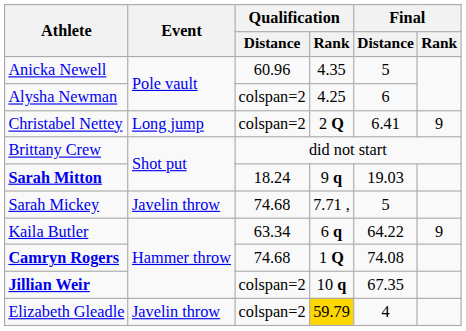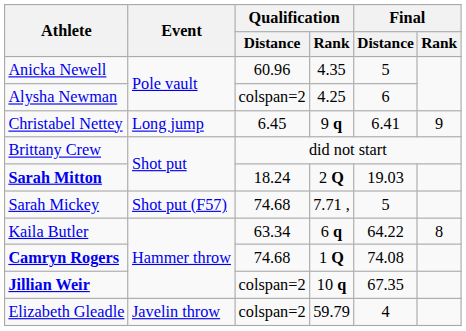(272, 124) colspan=2 -> (272, 124) 6.45
(331, 124) 2 Q -> (331, 124) 9 q
(331, 177) 9 q -> (331, 177) 2 Q
(176, 204) Javelin throw -> (179, 204) Shot put (F57)
(439, 231) 9 -> (439, 231) 8
(331, 312) gold background -> (331, 312) no background
